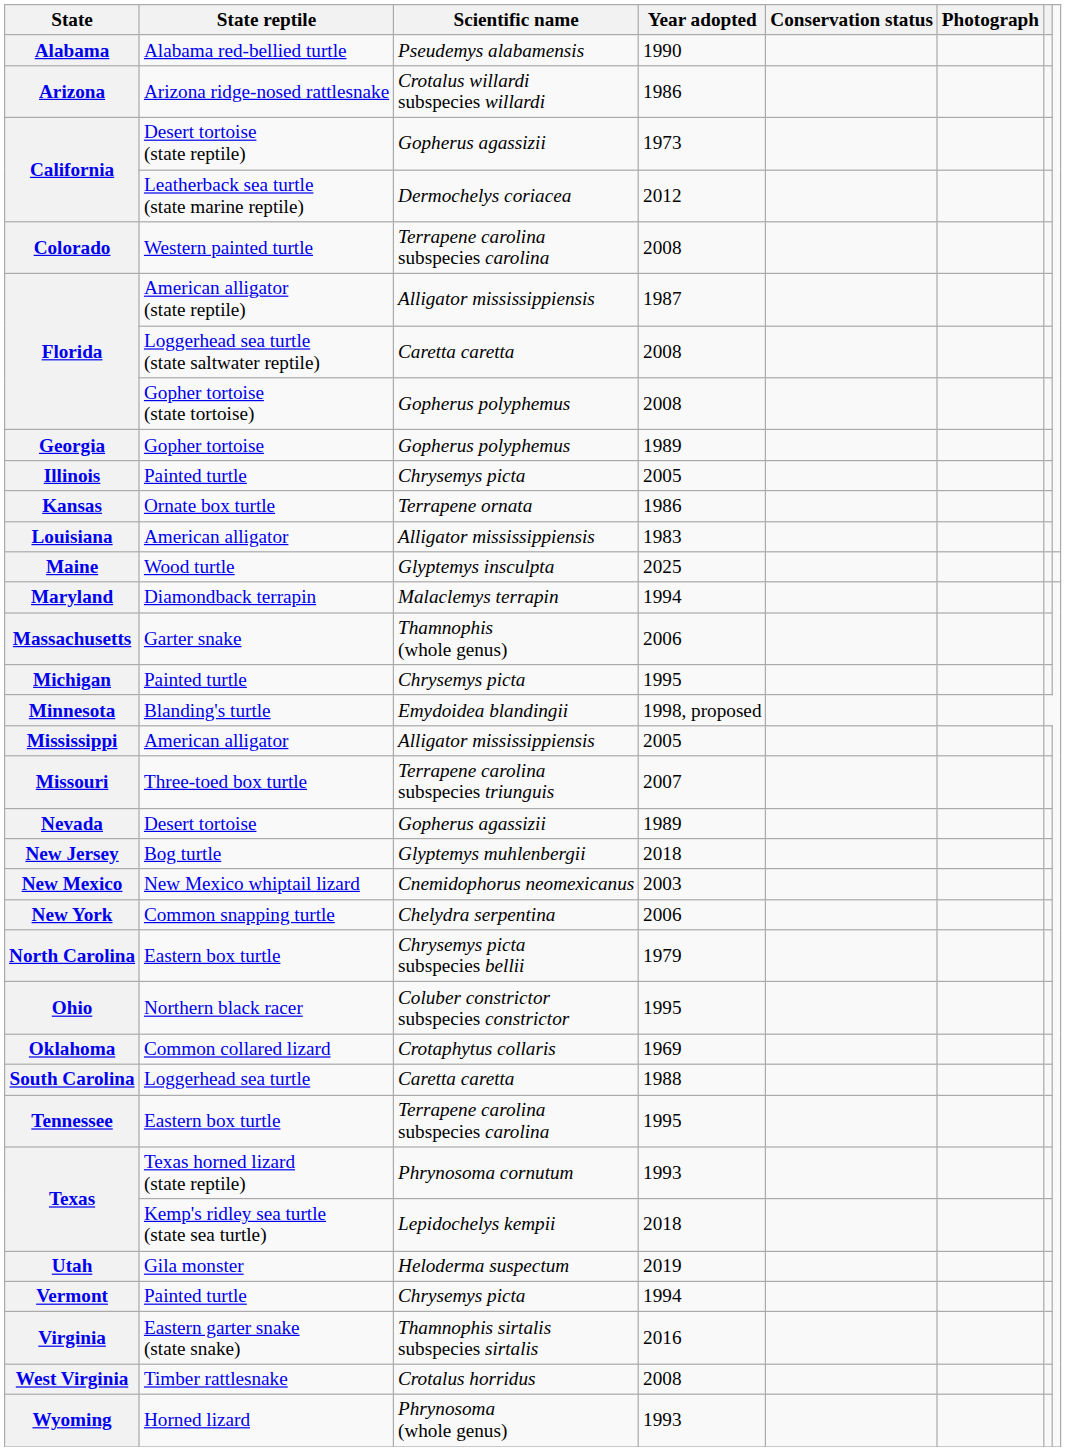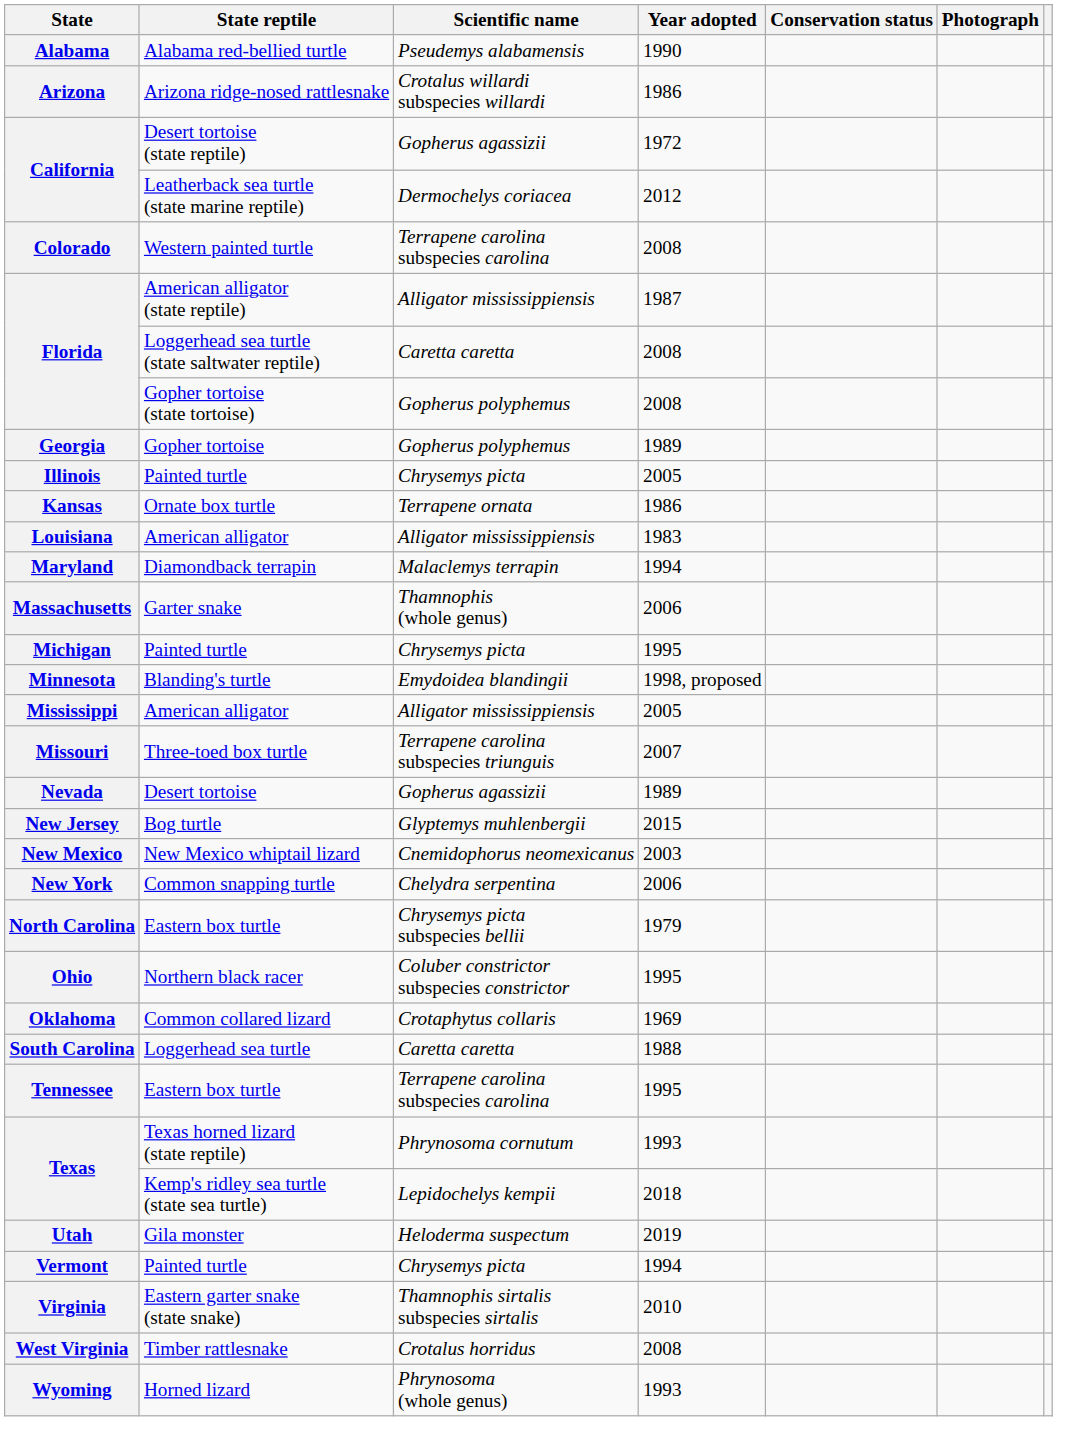(662, 143) 1973 -> (662, 143) 1972
- row: (72, 566)
(662, 853) 2018 -> (662, 823) 2015
(662, 1337) 2016 -> (662, 1307) 2010
